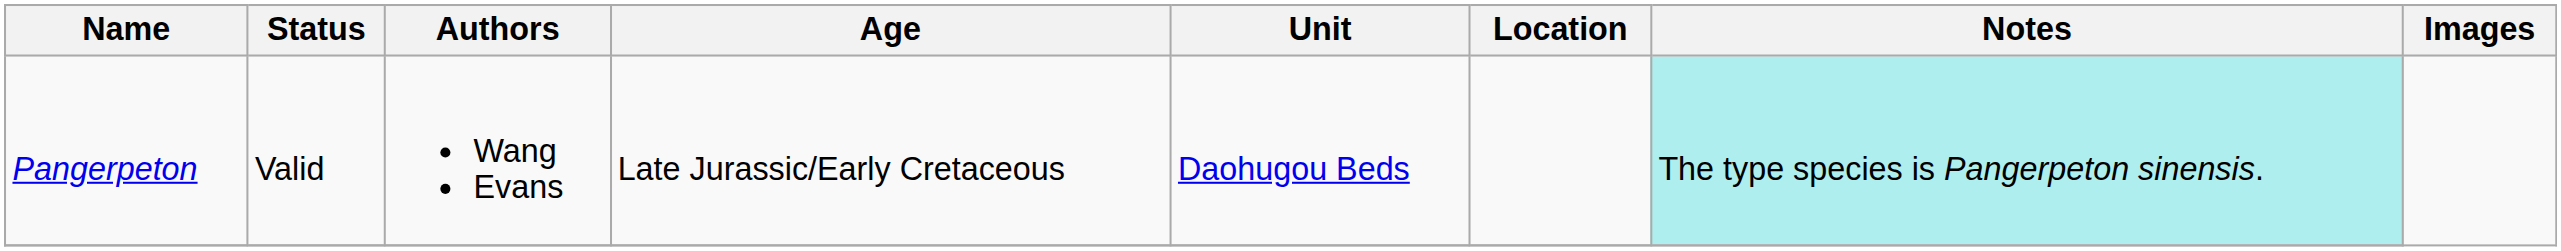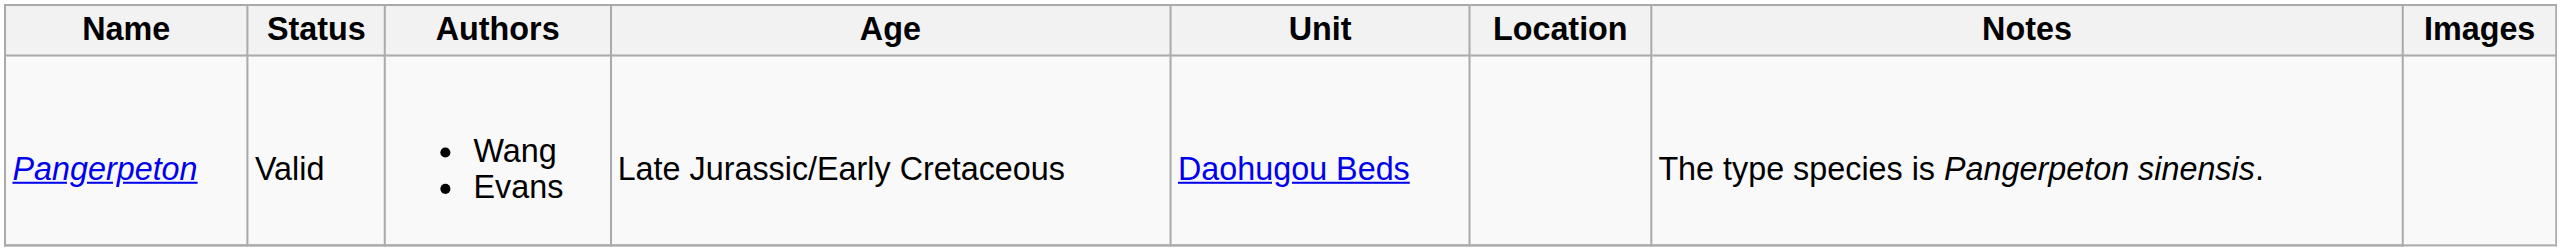(1961, 168) paleturquoise background -> (1961, 168) no background
